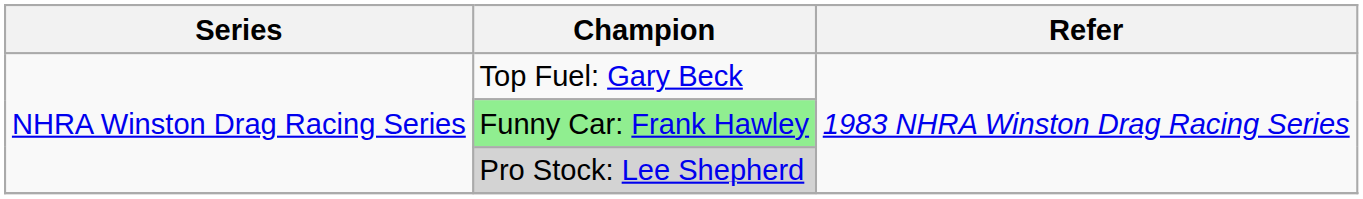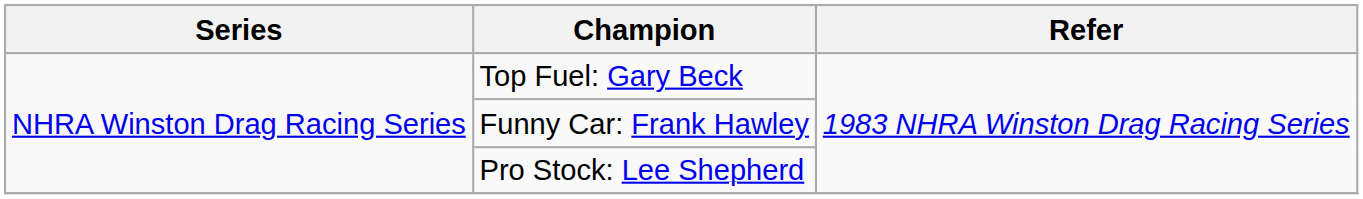(644, 123) lightgreen background -> (644, 123) no background
(642, 170) lightgrey background -> (642, 170) no background
